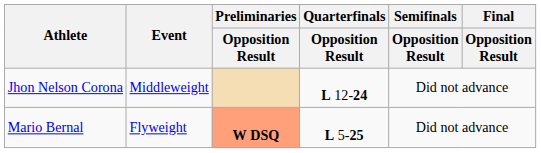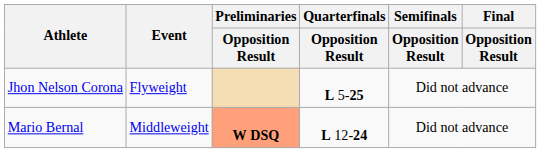(169, 88) Middleweight -> (158, 88) Flyweight
(344, 96) L 12-24 -> (344, 96) L 5-25
(158, 128) Flyweight -> (169, 128) Middleweight
(344, 136) L 5-25 -> (344, 136) L 12-24
